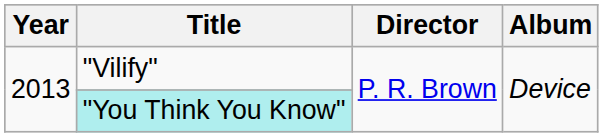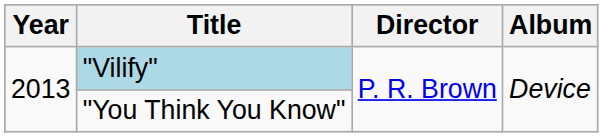(120, 68) no background -> (120, 68) lightblue background
(214, 110) paleturquoise background -> (214, 110) no background
